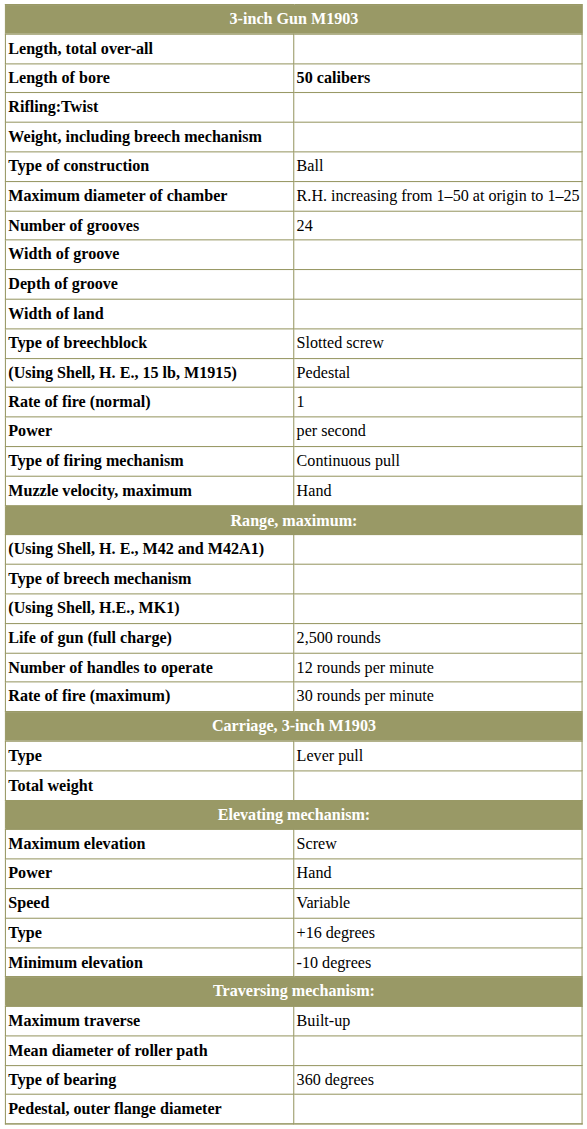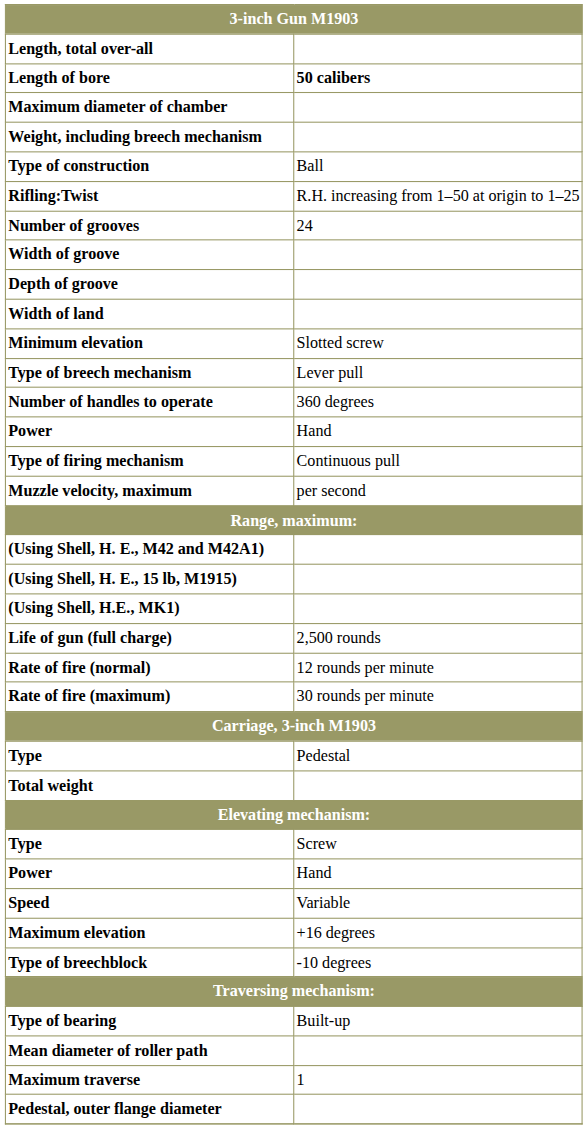(53, 107) Rifling:Twist -> (118, 107) Maximum diameter of chamber
(118, 195) Maximum diameter of chamber -> (53, 195) Rifling:Twist
(78, 342) Type of breechblock -> (76, 342) Minimum elevation
(123, 372) (Using Shell, H. E., 15 lb, M1915) -> (100, 372) Type of breech mechanism
(323, 372) Pedestal -> (330, 372) Lever pull
(79, 401) Rate of fire (normal) -> (111, 401) Number of handles to operate
(301, 401) 1 -> (335, 401) 360 degrees
(331, 431) per second -> (314, 431) Hand
(314, 490) Hand -> (331, 490) per second
(100, 578) Type of breech mechanism -> (123, 578) (Using Shell, H. E., 15 lb, M1915)
(111, 667) Number of handles to operate -> (79, 667) Rate of fire (normal)
(330, 755) Lever pull -> (323, 755) Pedestal
(77, 843) Maximum elevation -> (25, 843) Type
(25, 932) Type -> (77, 932) Maximum elevation
(76, 961) Minimum elevation -> (78, 961) Type of breechblock
(74, 1020) Maximum traverse -> (62, 1020) Type of bearing
(62, 1079) Type of bearing -> (74, 1079) Maximum traverse
(335, 1079) 360 degrees -> (301, 1079) 1
